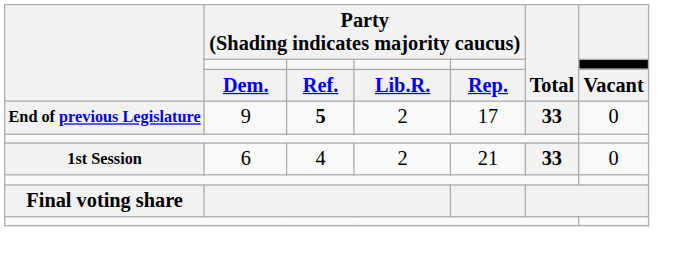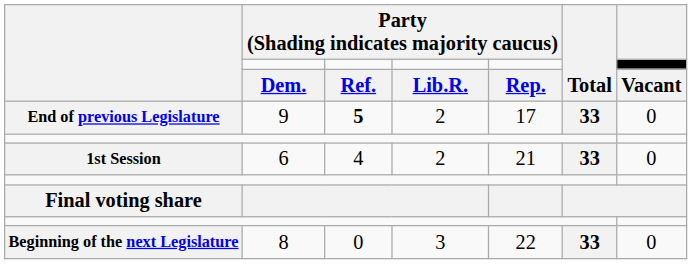+ row: (123, 242)
